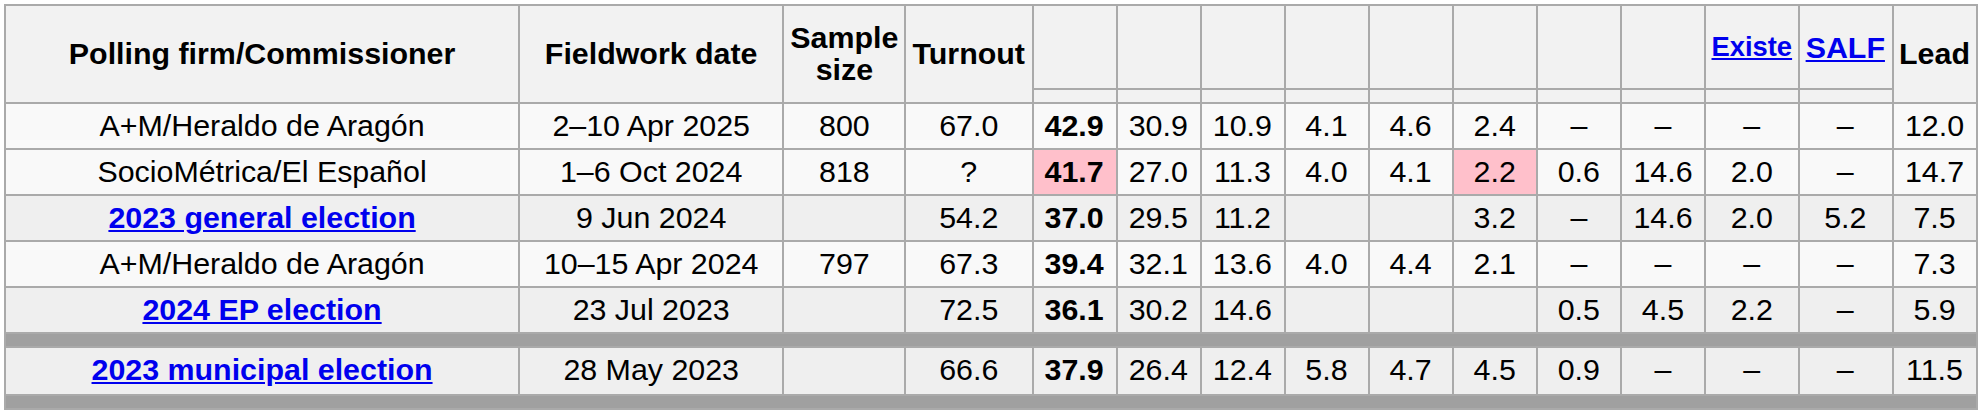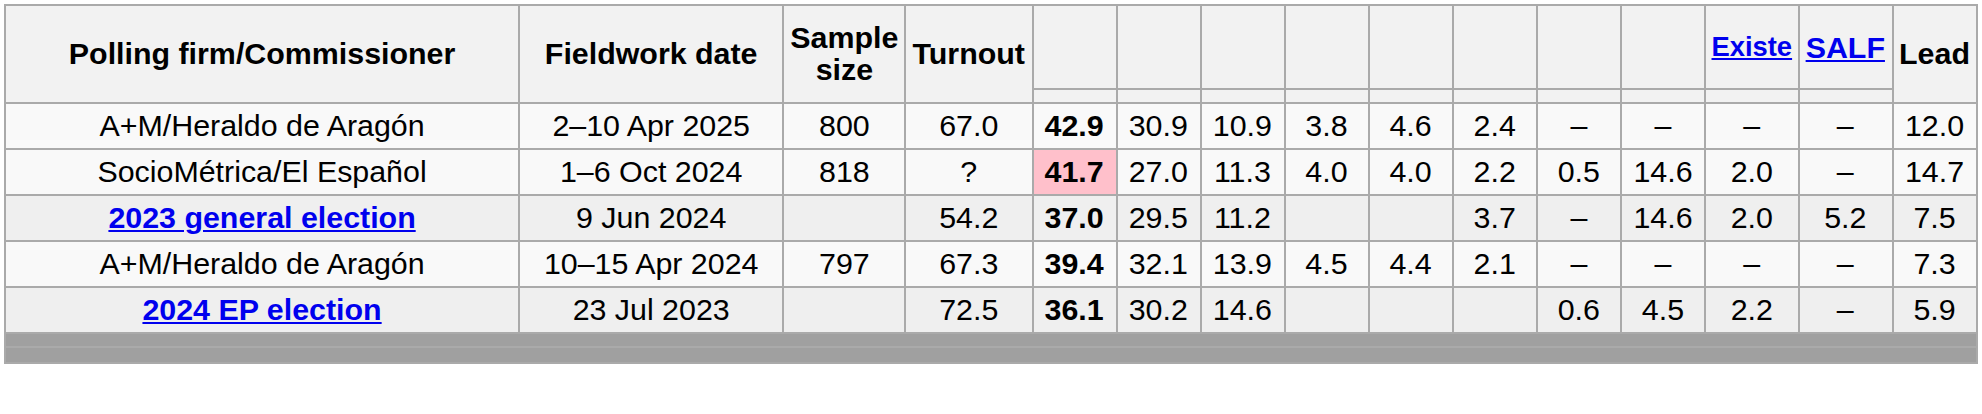(1326, 125) 4.1 -> (1326, 125) 3.8
(1411, 172) 4.1 -> (1411, 172) 4.0
(1495, 172) pink background -> (1495, 172) no background
(1579, 172) 0.6 -> (1579, 172) 0.5
(1495, 218) 3.2 -> (1495, 218) 3.7
(1242, 264) 13.6 -> (1242, 264) 13.9
(1326, 264) 4.0 -> (1326, 264) 4.5
(1579, 310) 0.5 -> (1579, 310) 0.6
- row: (651, 370)
